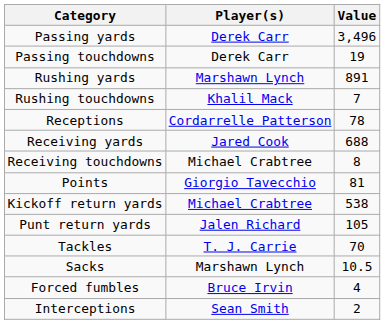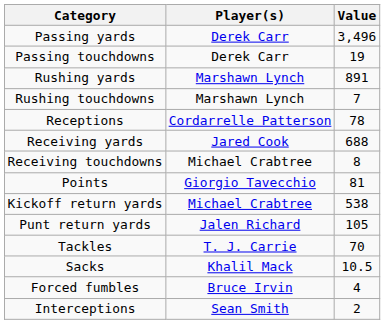(250, 99) Khalil Mack -> (250, 99) Marshawn Lynch
(250, 267) Marshawn Lynch -> (250, 267) Khalil Mack
